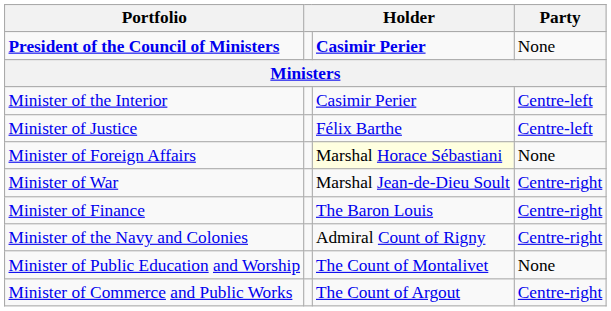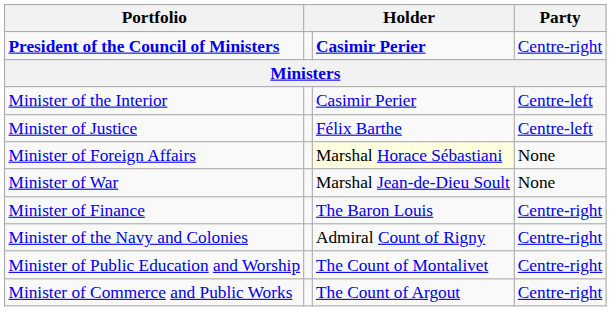(537, 45) None -> (560, 45) Centre-right
(560, 182) Centre-right -> (537, 182) None
(537, 264) None -> (560, 264) Centre-right
